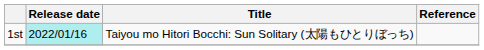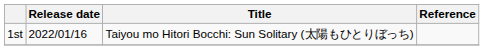(58, 34) paleturquoise background -> (58, 34) no background
